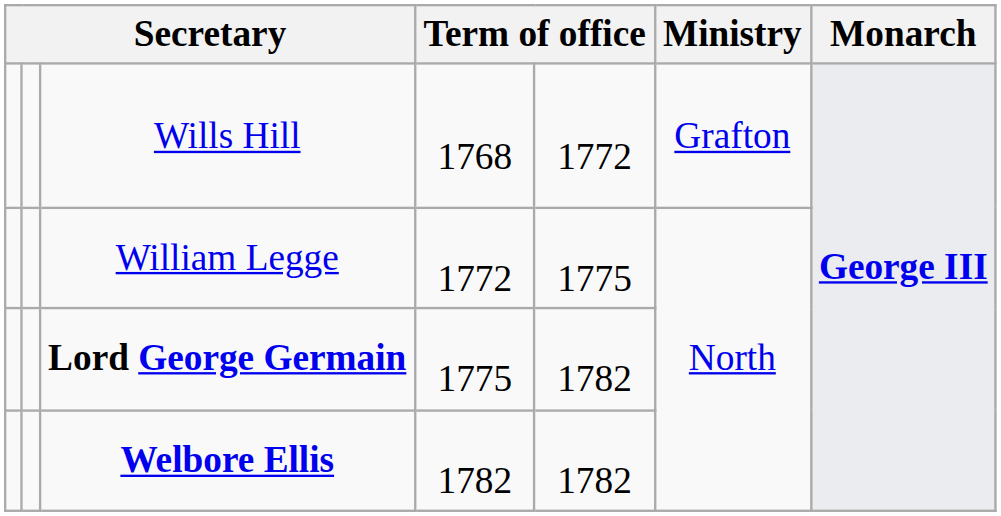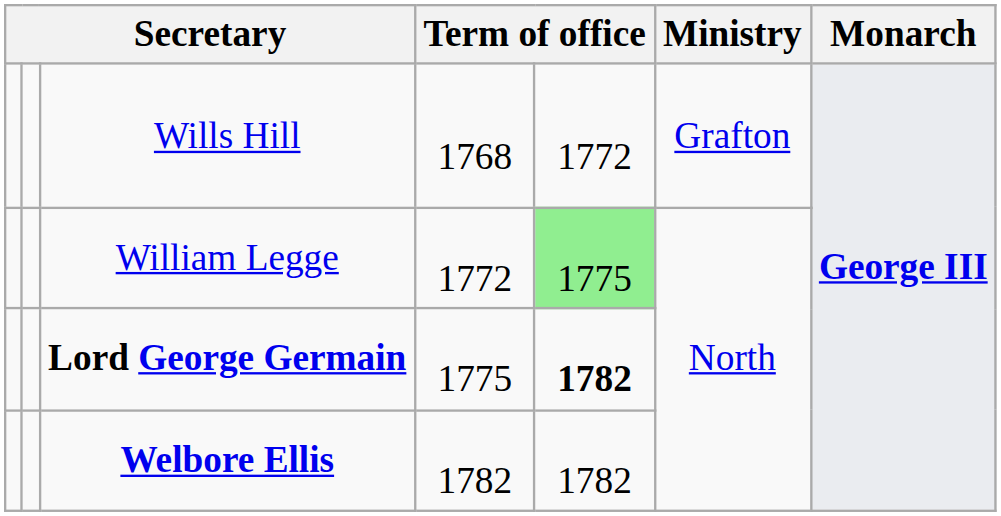(595, 278) no background -> (595, 278) lightgreen background
(595, 379) normal -> (595, 379) bold
